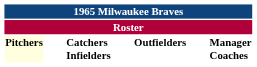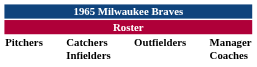(24, 42) lightyellow background -> (24, 42) no background
